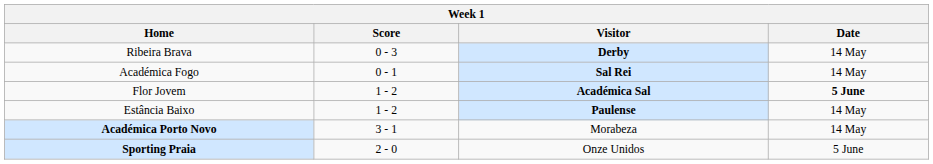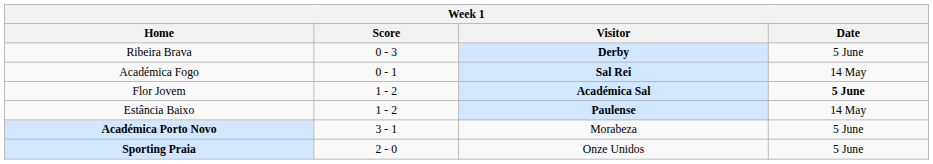(848, 52) 14 May -> (848, 52) 5 June
(848, 130) 14 May -> (848, 130) 5 June
